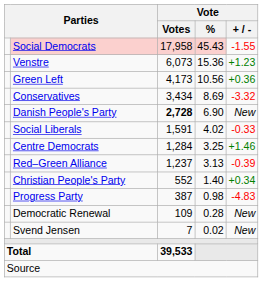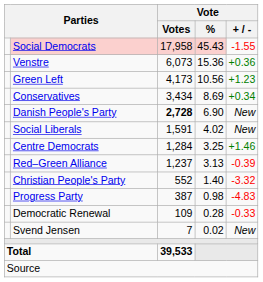(242, 63) +1.23 -> (242, 63) +0.36
(242, 79) +0.36 -> (242, 79) +1.23
(243, 96) -3.32 -> (242, 96) +0.34
(243, 130) -0.33 -> (245, 130) New
(242, 180) +0.34 -> (243, 180) -3.32
(245, 213) New -> (243, 213) -0.33
